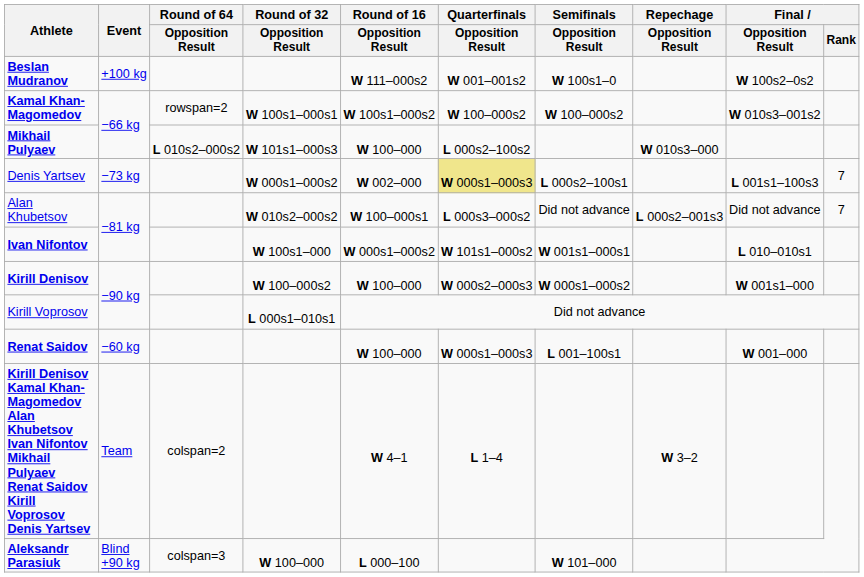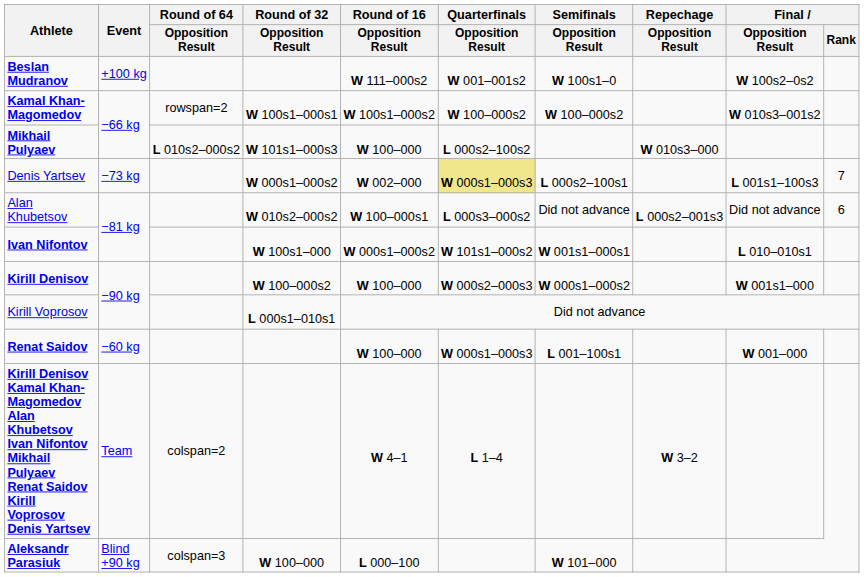(841, 210) 7 -> (841, 210) 6
